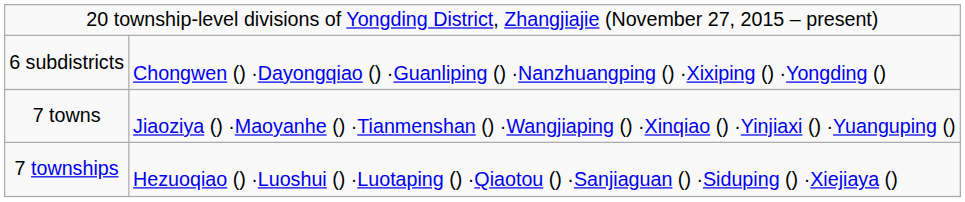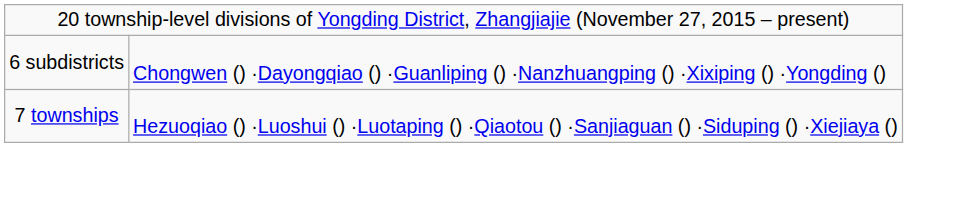- row: (67, 115)
